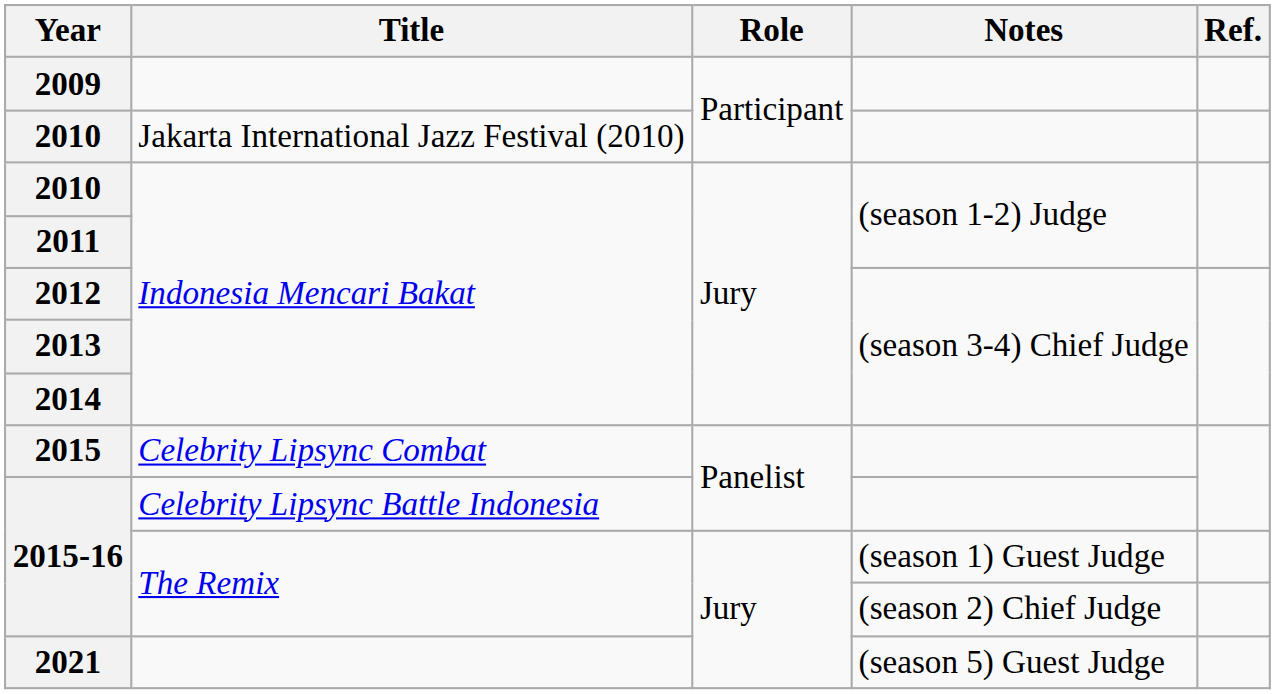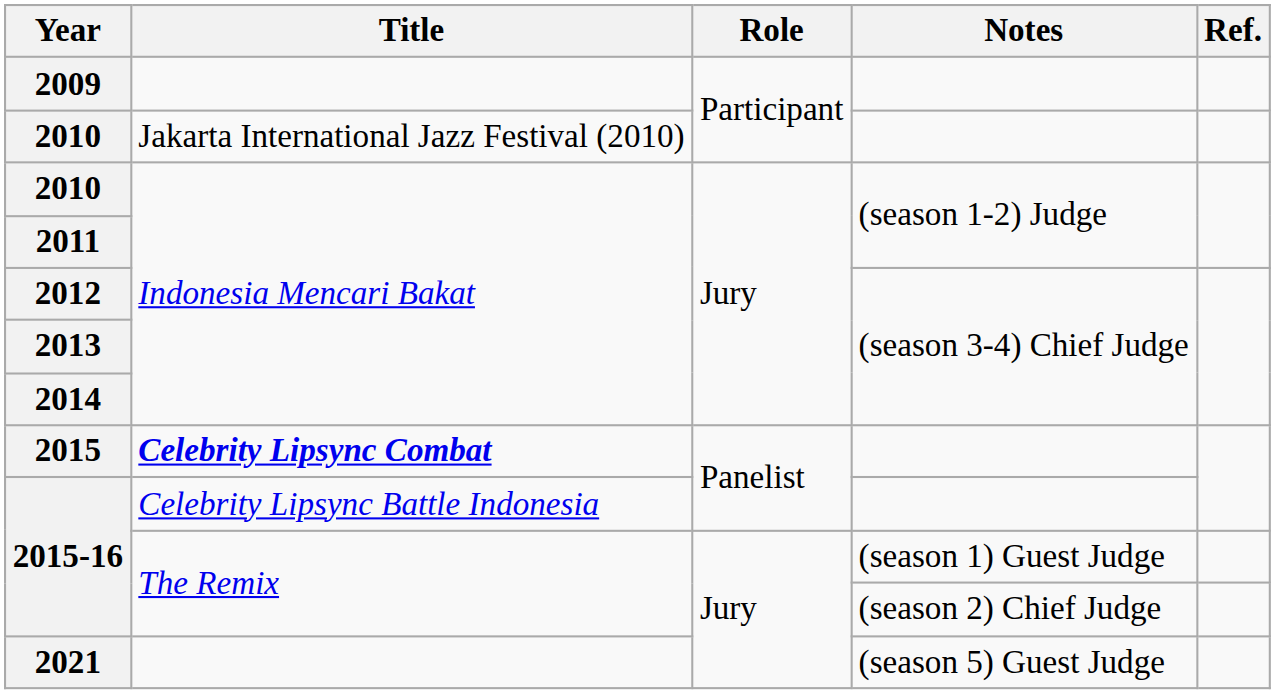(312, 450) normal -> (315, 450) bold
